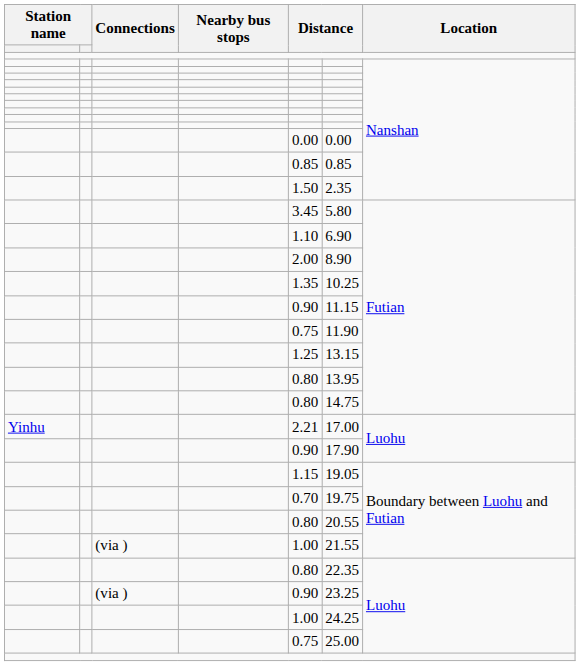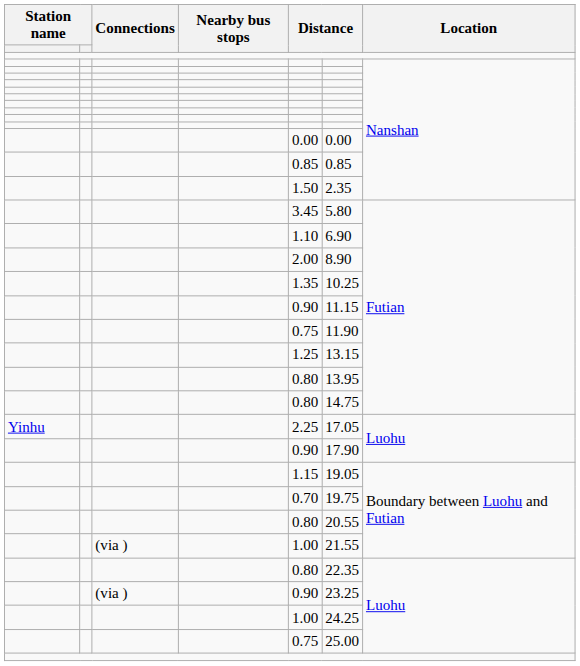(305, 426) 2.21 -> (305, 426) 2.25
(342, 426) 17.00 -> (342, 426) 17.05
